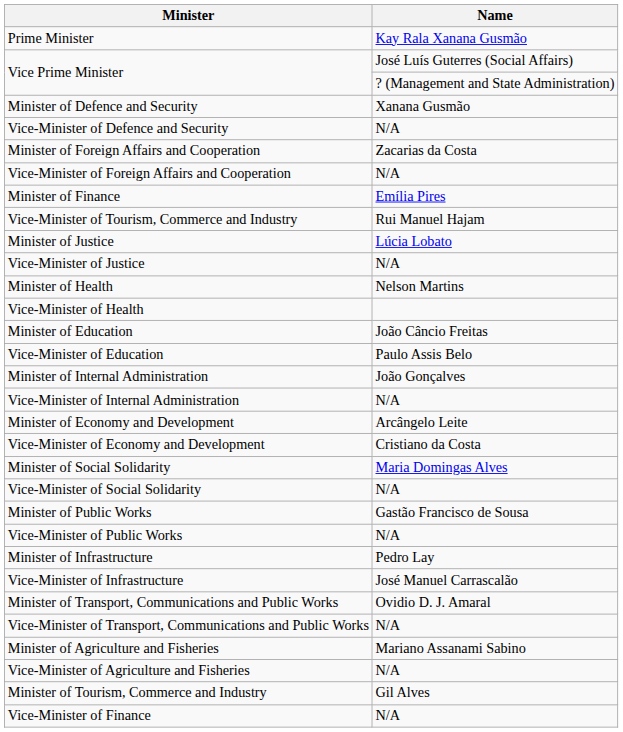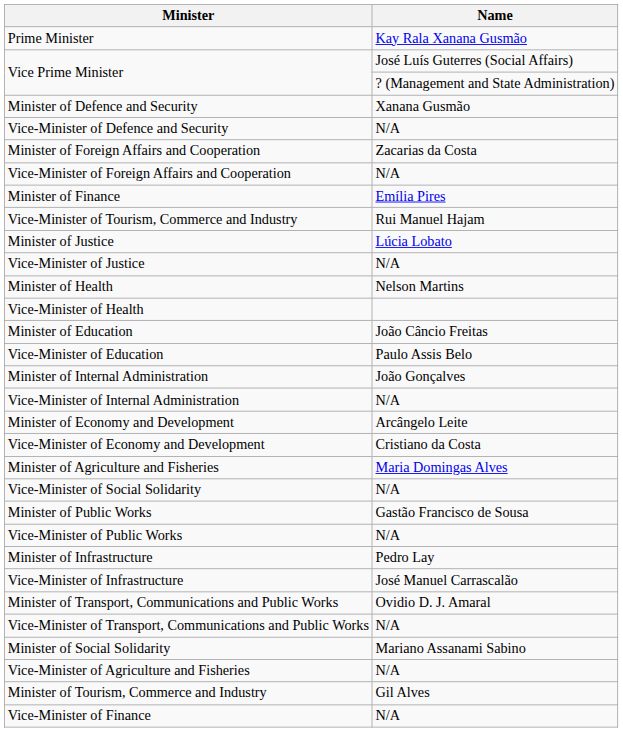(89, 467) Minister of Social Solidarity -> (113, 467) Minister of Agriculture and Fisheries
(113, 648) Minister of Agriculture and Fisheries -> (89, 648) Minister of Social Solidarity
